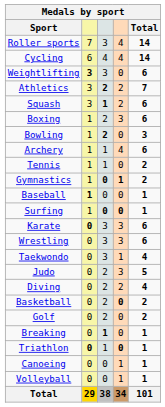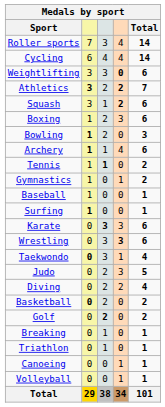(90, 73) bold -> (90, 73) normal
(121, 73) normal -> (121, 73) bold
(90, 89) normal -> (90, 89) bold
(105, 89) bold -> (105, 89) normal
(121, 89) normal -> (121, 89) bold
(105, 104) bold -> (105, 104) normal
(121, 104) normal -> (121, 104) bold
(90, 134) normal -> (90, 134) bold
(105, 134) bold -> (105, 134) normal
(90, 150) normal -> (90, 150) bold
(105, 165) normal -> (105, 165) bold
(105, 180) bold -> (105, 180) normal
(121, 180) bold -> (121, 180) normal
(90, 196) bold -> (90, 196) normal
(90, 211) normal -> (90, 211) bold
(105, 211) bold -> (105, 211) normal
(121, 211) bold -> (121, 211) normal
(90, 226) bold -> (90, 226) normal
(105, 226) normal -> (105, 226) bold
(121, 241) normal -> (121, 241) bold
(90, 257) normal -> (90, 257) bold
(90, 302) normal -> (90, 302) bold
(121, 302) bold -> (121, 302) normal
(105, 318) normal -> (105, 318) bold
(105, 333) bold -> (105, 333) normal
(90, 348) bold -> (90, 348) normal
(121, 348) bold -> (121, 348) normal
